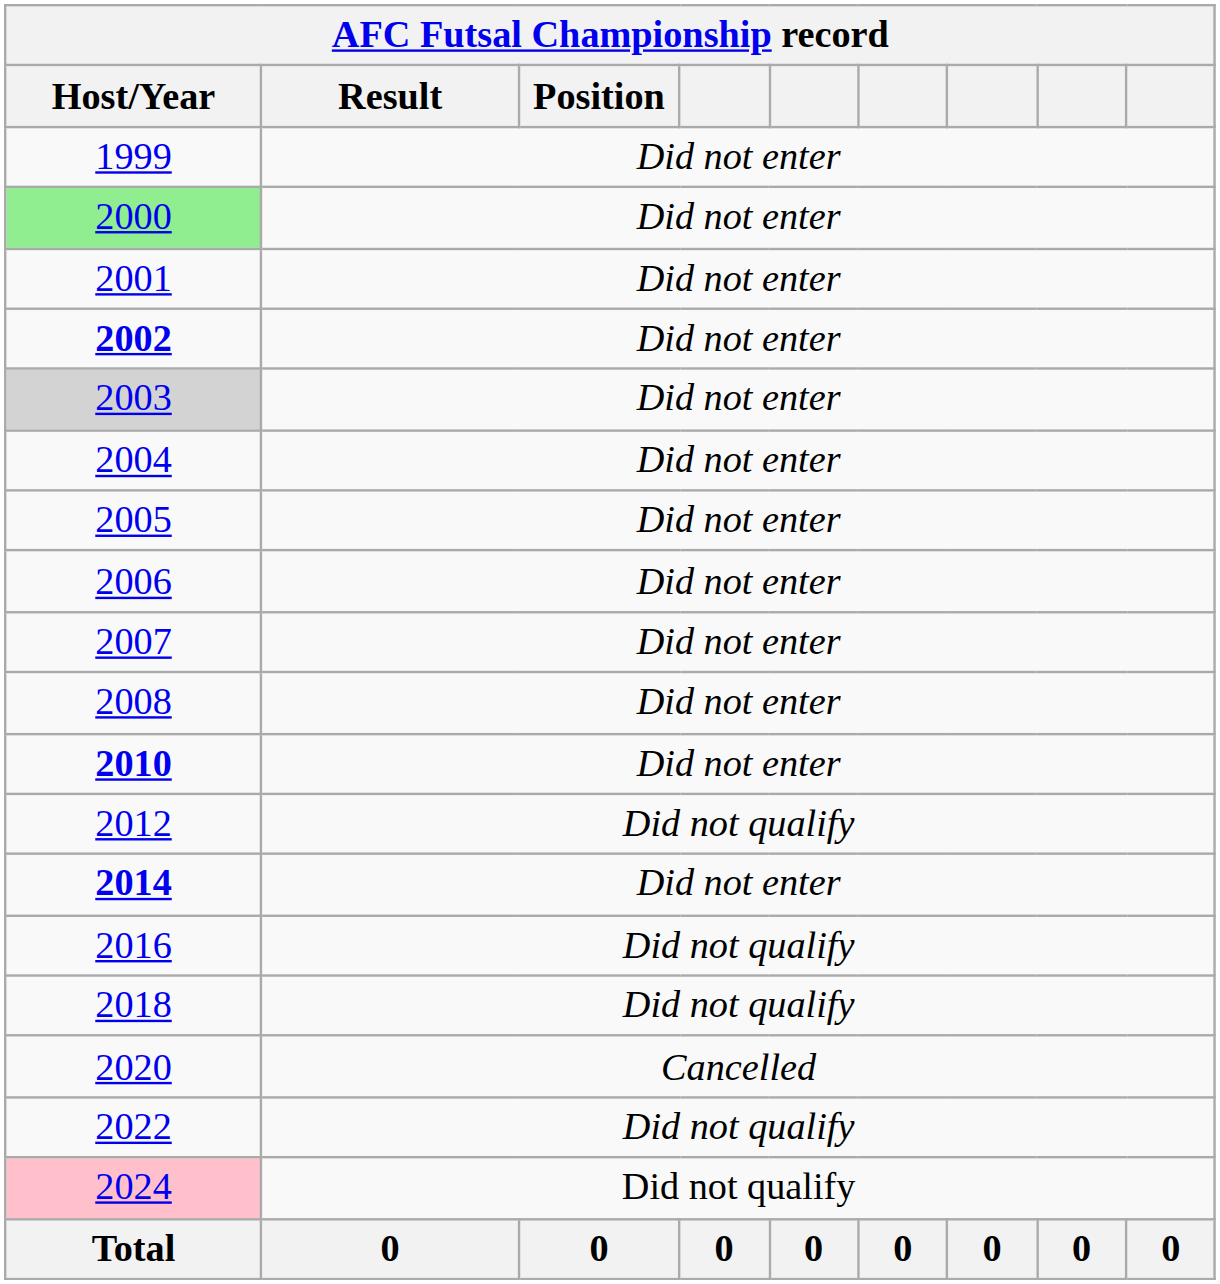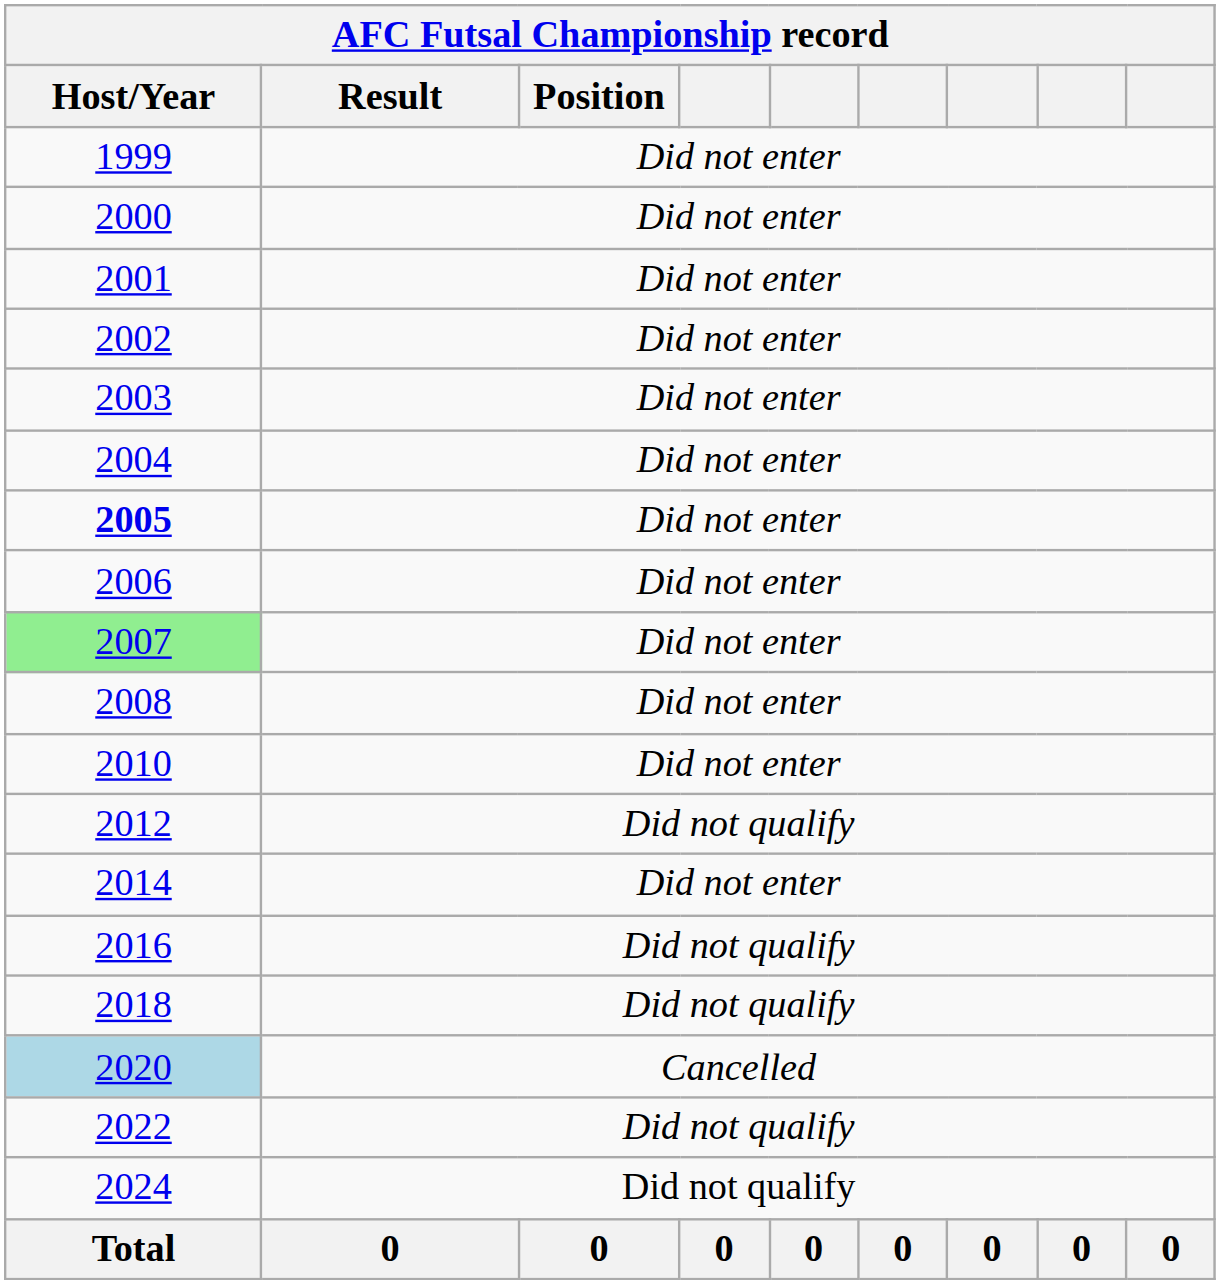(134, 216) lightgreen background -> (134, 216) no background
(134, 338) bold -> (134, 338) normal
(134, 398) lightgrey background -> (134, 398) no background
(134, 519) normal -> (134, 519) bold
(134, 641) no background -> (134, 641) lightgreen background
(134, 762) bold -> (134, 762) normal
(134, 883) bold -> (134, 883) normal
(134, 1065) no background -> (134, 1065) lightblue background
(134, 1187) pink background -> (134, 1187) no background
